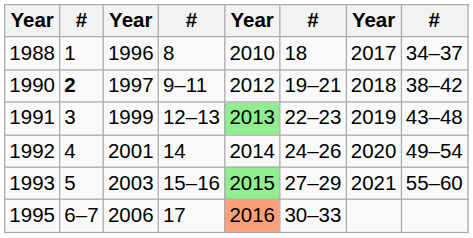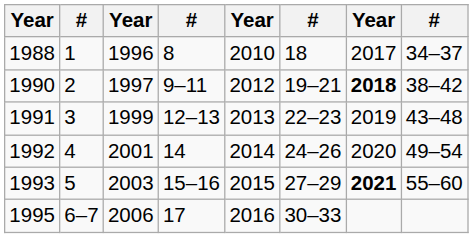(70, 85) bold -> (70, 85) normal
(374, 85) normal -> (374, 85) bold
(252, 118) lightgreen background -> (252, 118) no background
(252, 183) lightgreen background -> (252, 183) no background
(374, 183) normal -> (374, 183) bold
(252, 215) lightsalmon background -> (252, 215) no background
